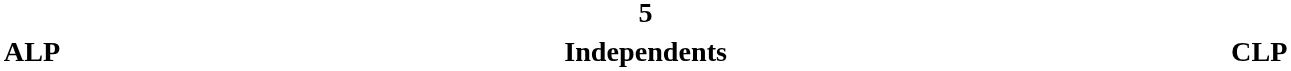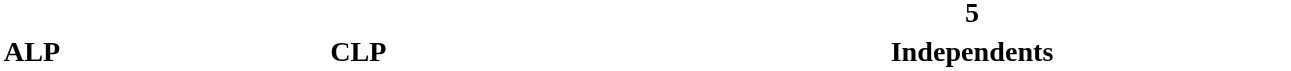columns swapped: (646, 12) <-> (1259, 12)
